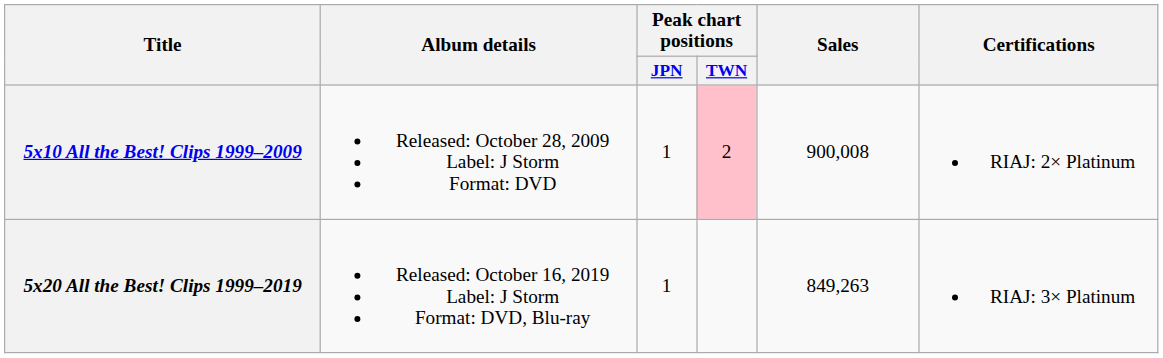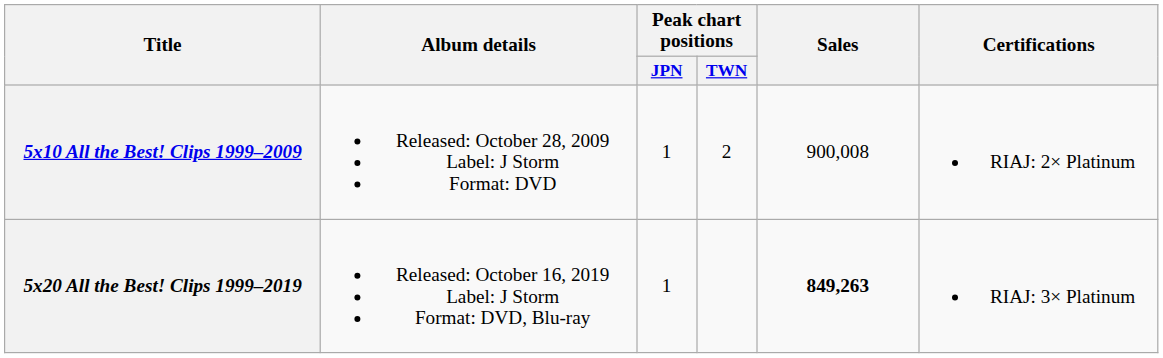(727, 151) pink background -> (727, 151) no background
(838, 285) normal -> (838, 285) bold
